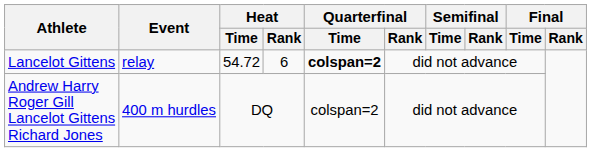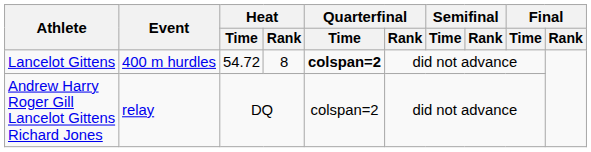(138, 62) relay -> (169, 62) 400 m hurdles
(284, 62) 6 -> (284, 62) 8
(169, 110) 400 m hurdles -> (138, 110) relay
